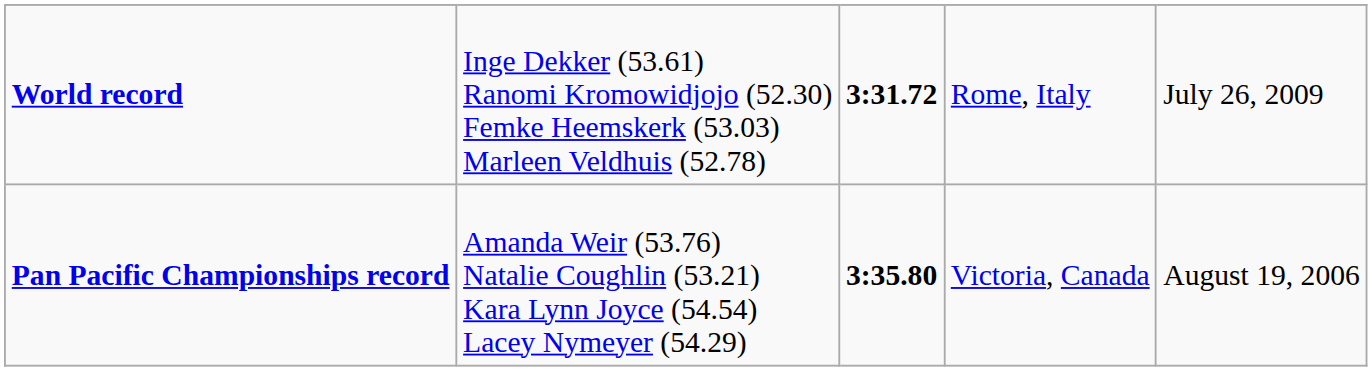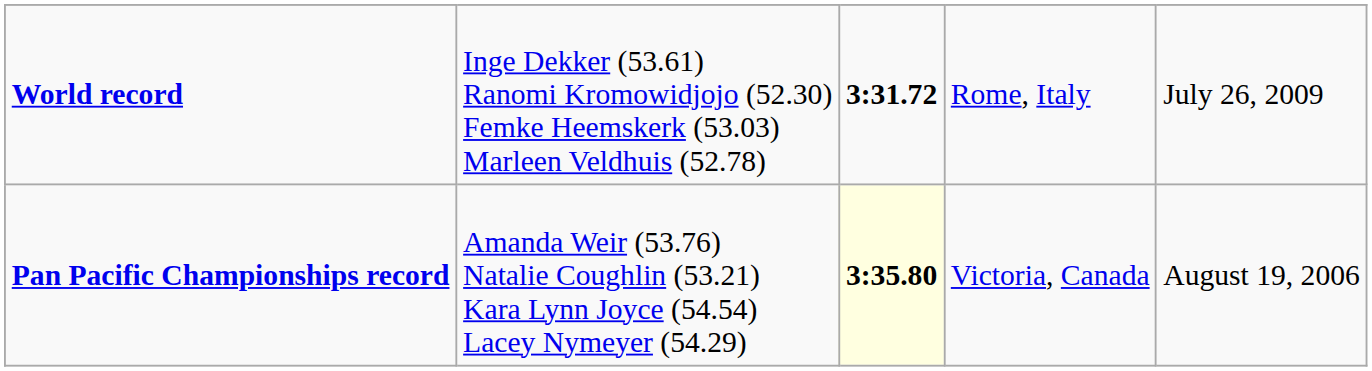(892, 274) no background -> (892, 274) lightyellow background
